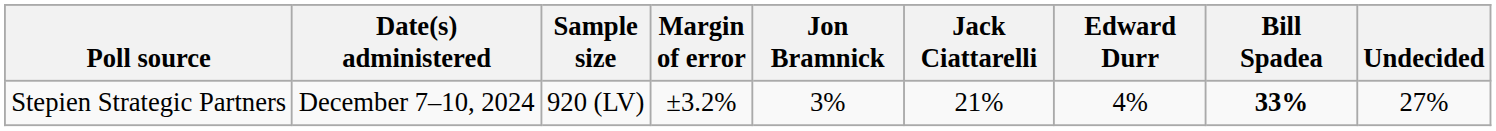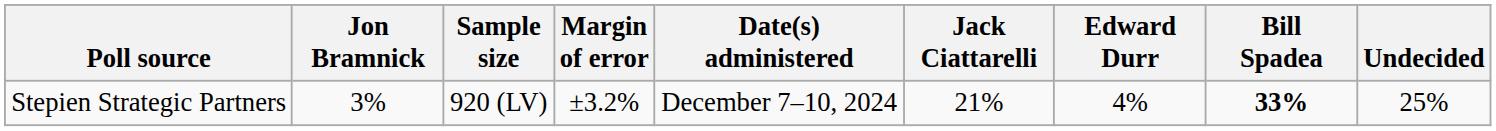columns swapped: (417, 42) <-> (828, 42)
(1424, 102) 27% -> (1424, 102) 25%
